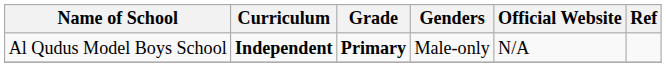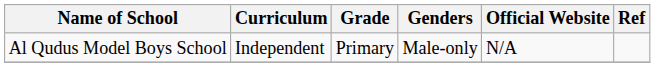(284, 47) bold -> (280, 47) normal
(373, 47) bold -> (365, 47) normal
